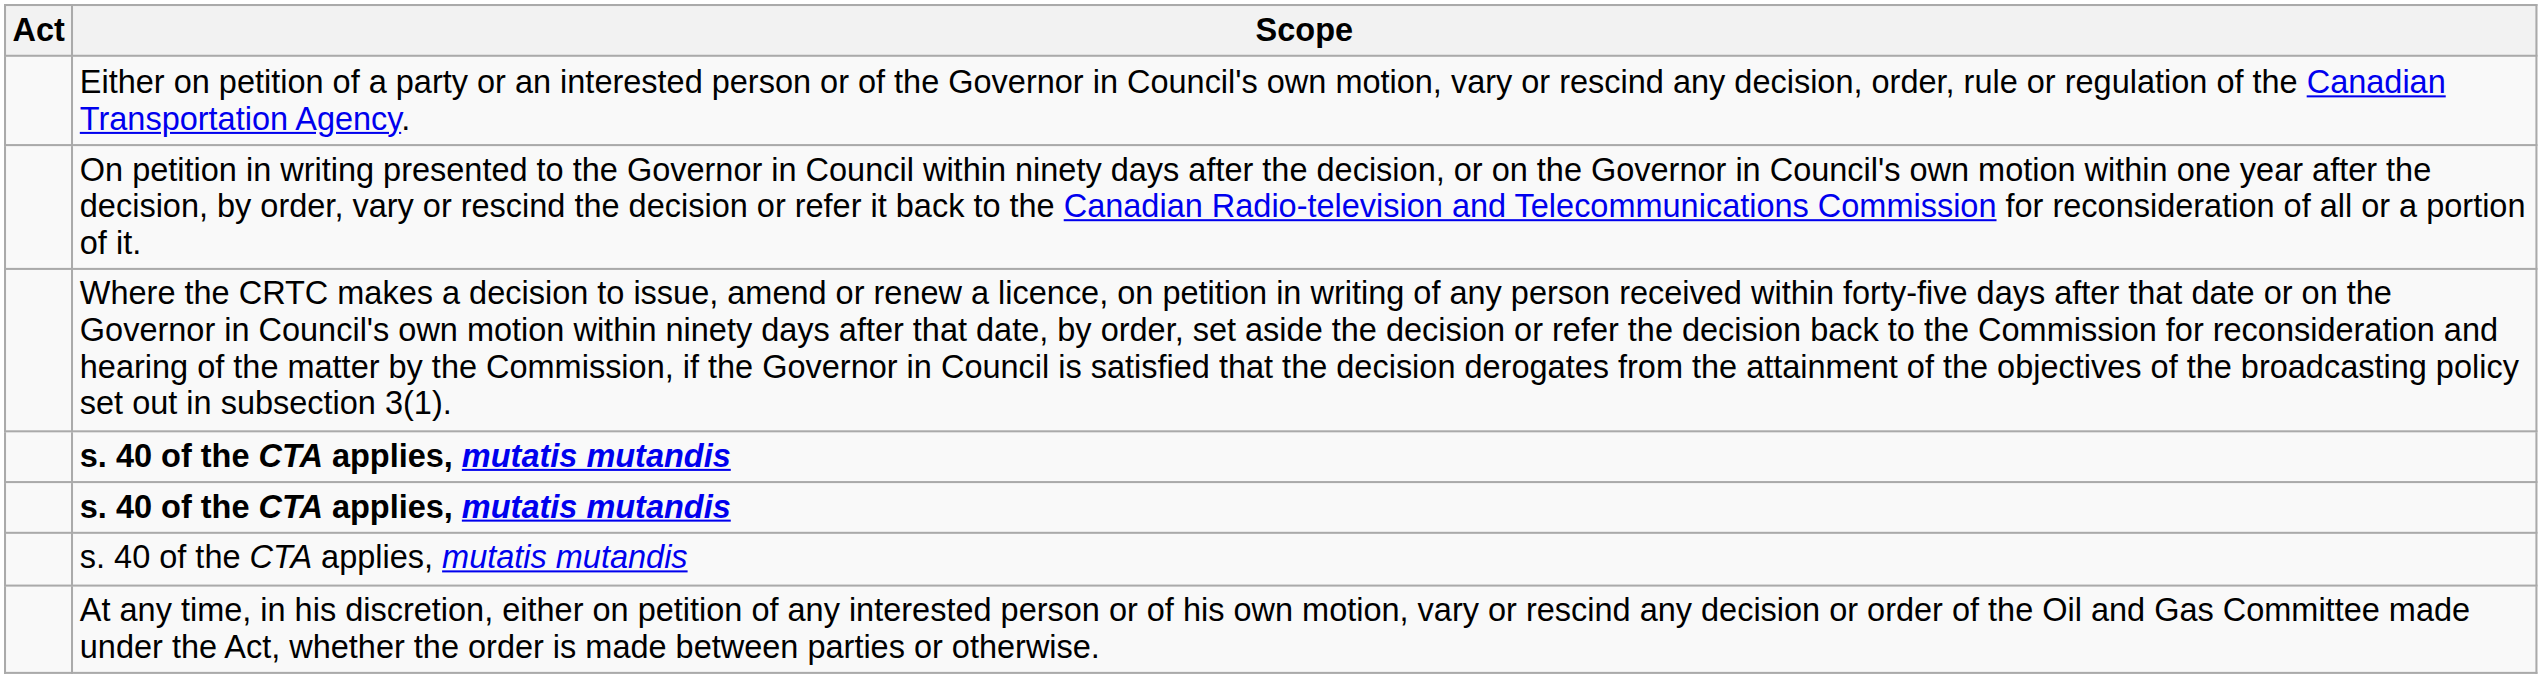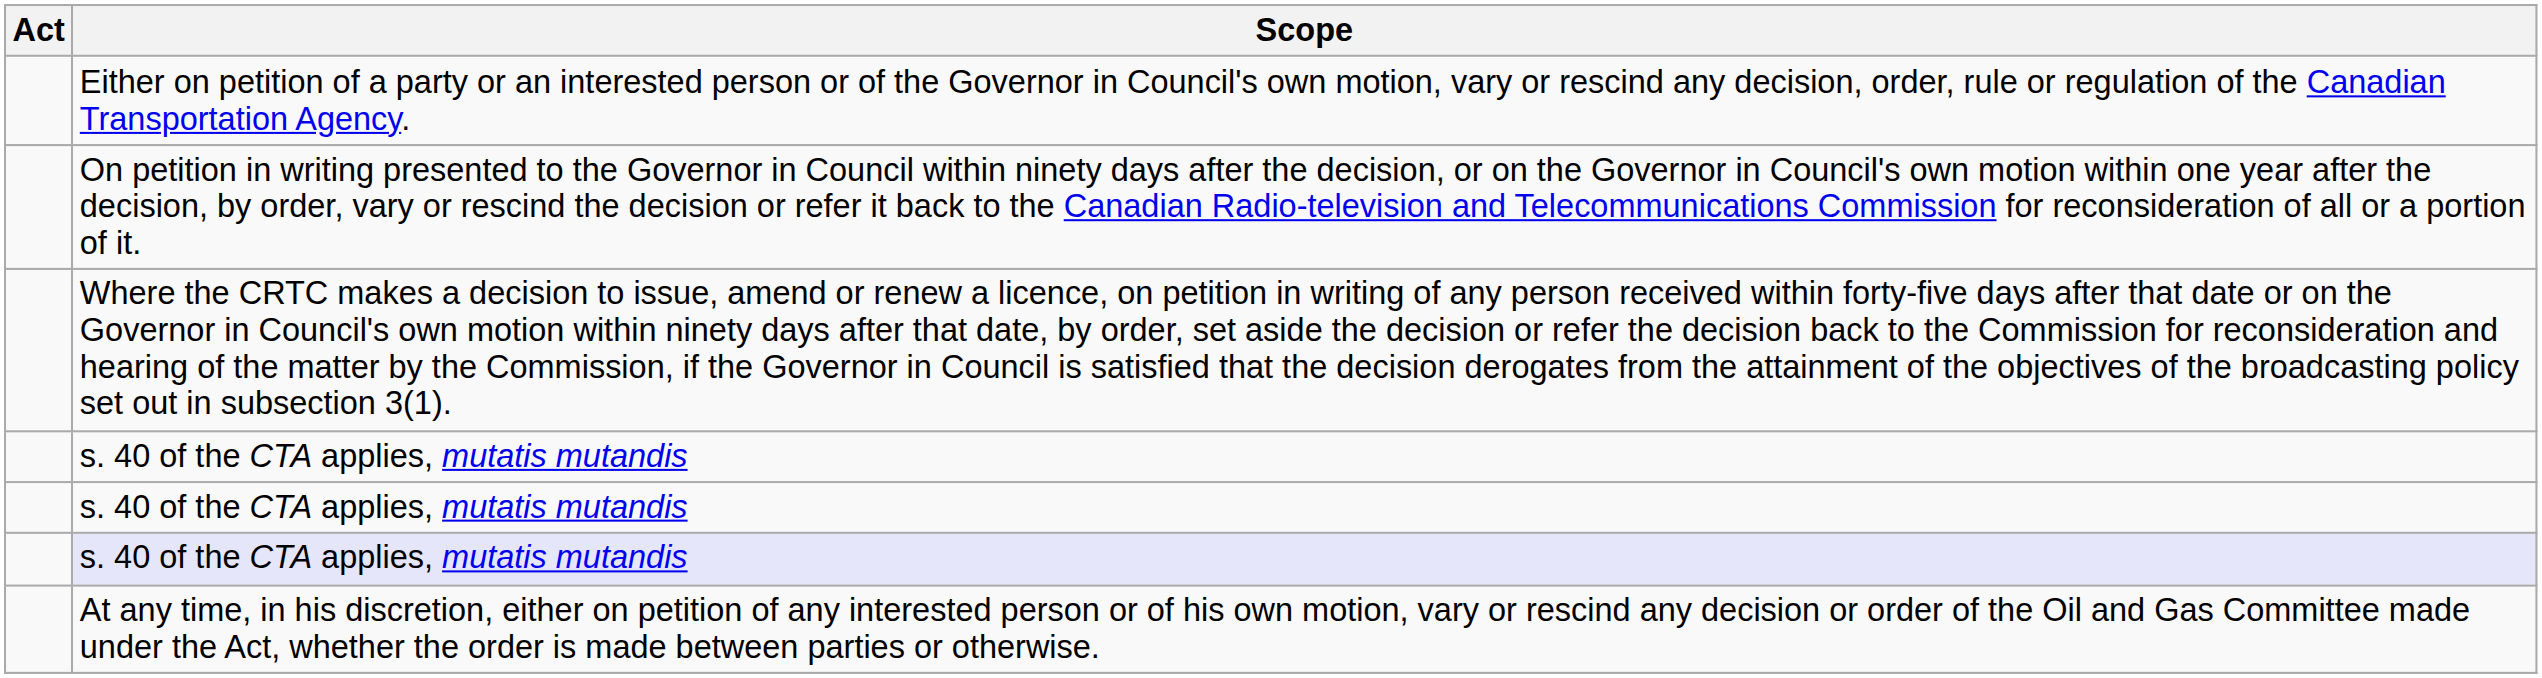(405, 455) bold -> (384, 455) normal
(405, 507) bold -> (384, 507) normal
(384, 558) no background -> (384, 558) lavender background
